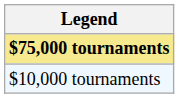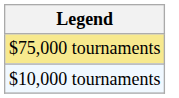(89, 48) bold -> (85, 48) normal
